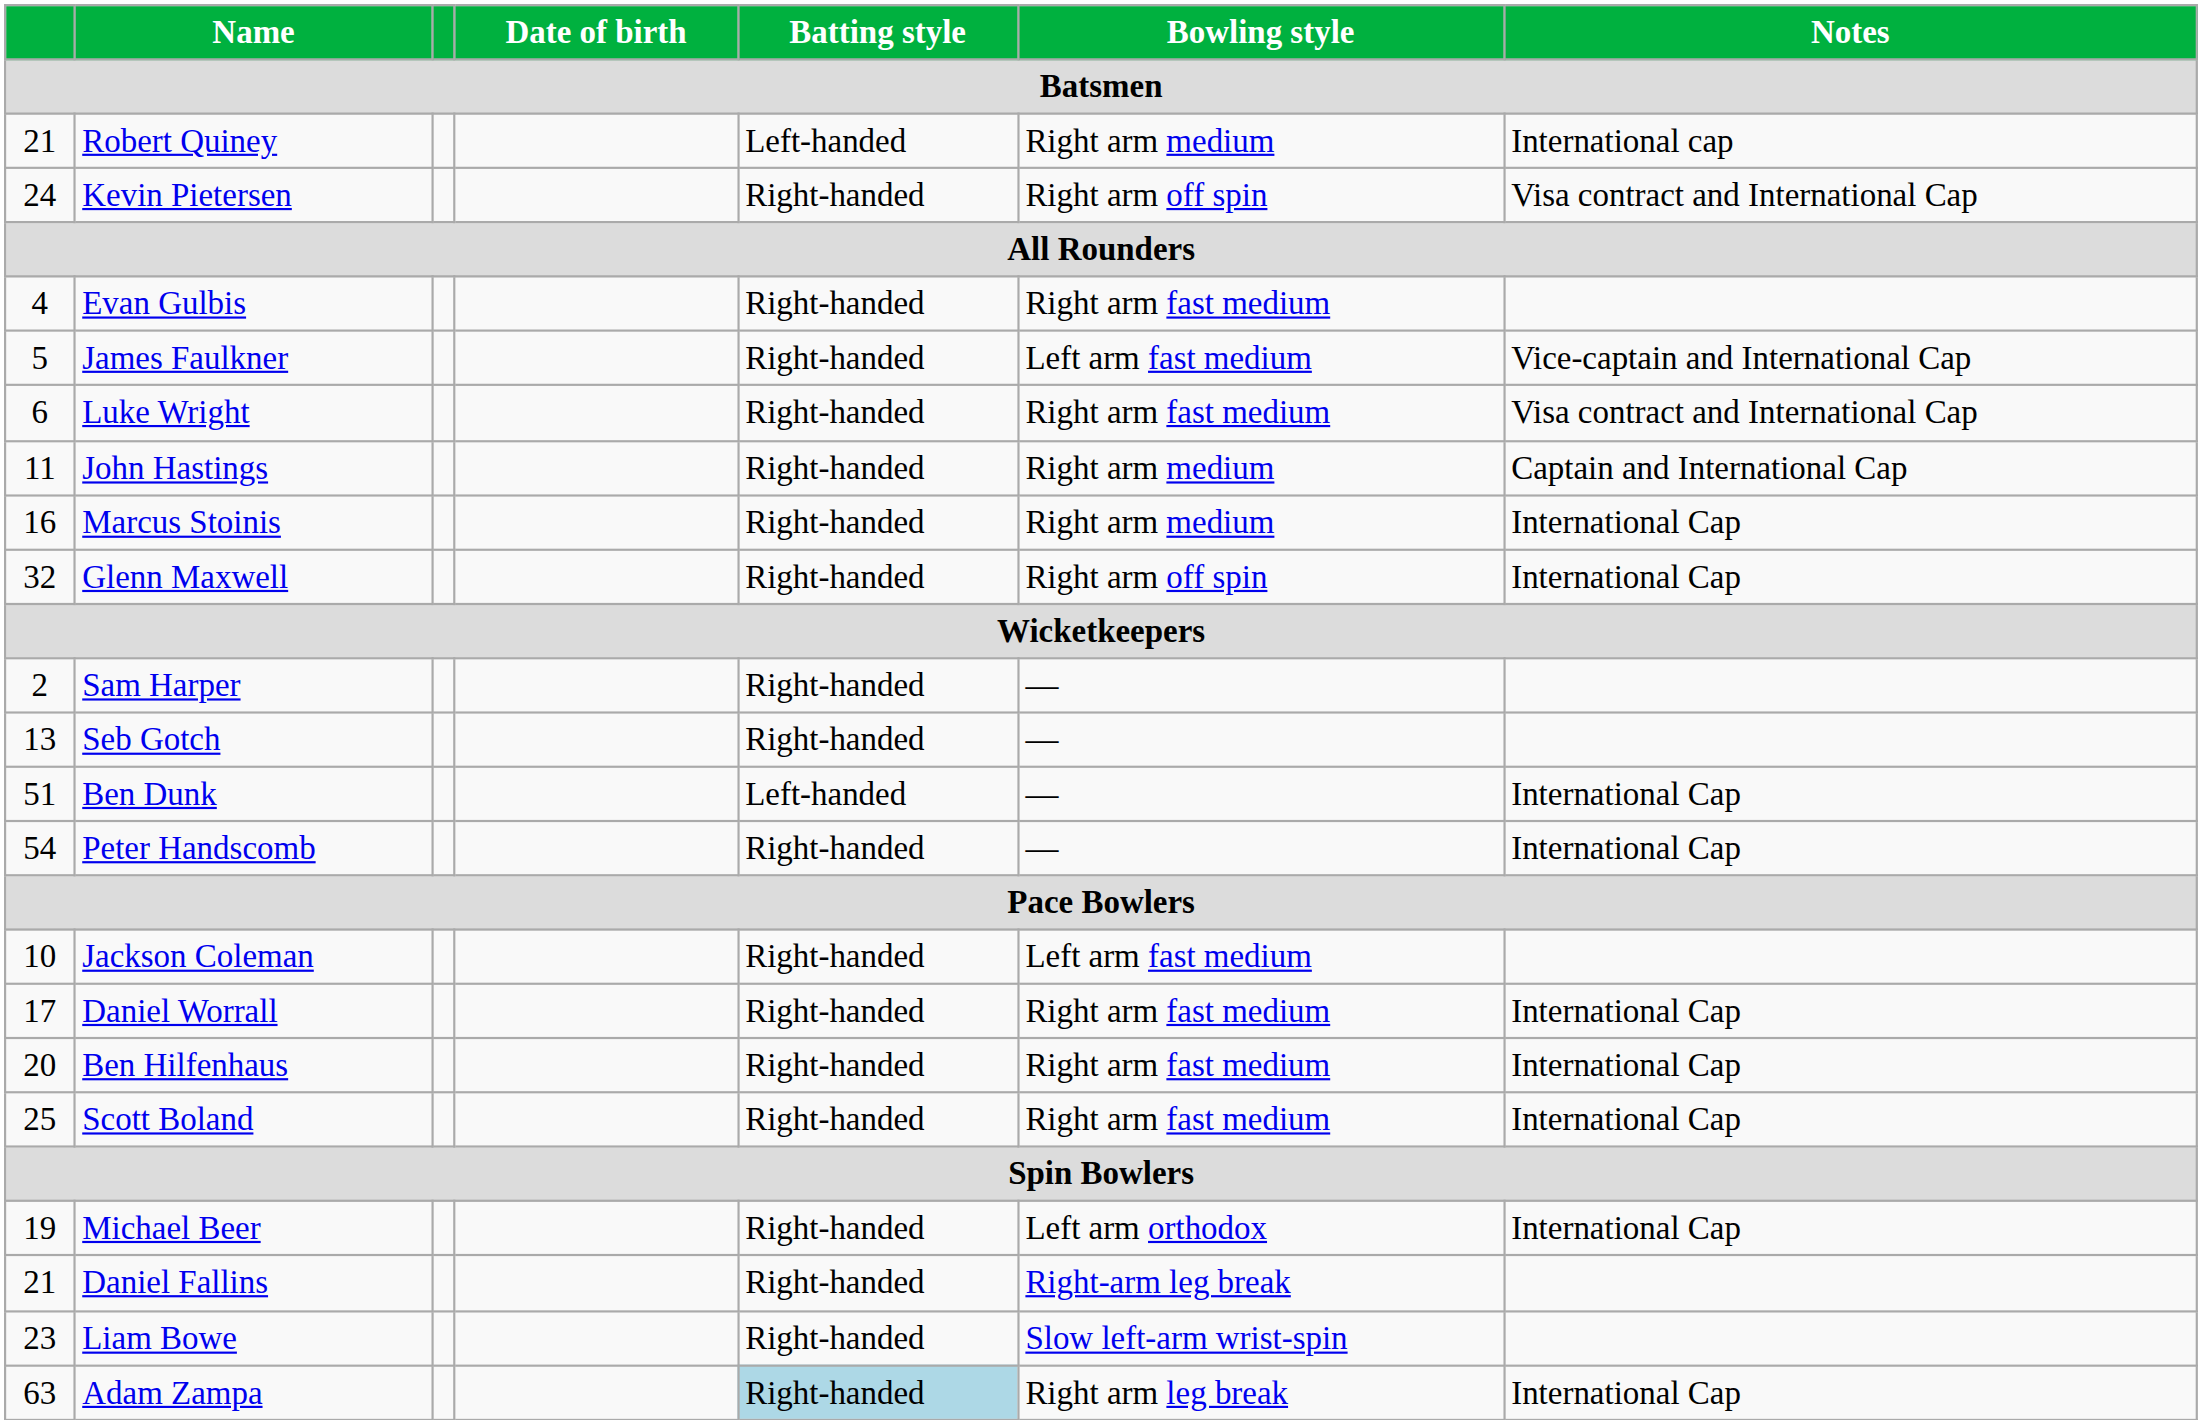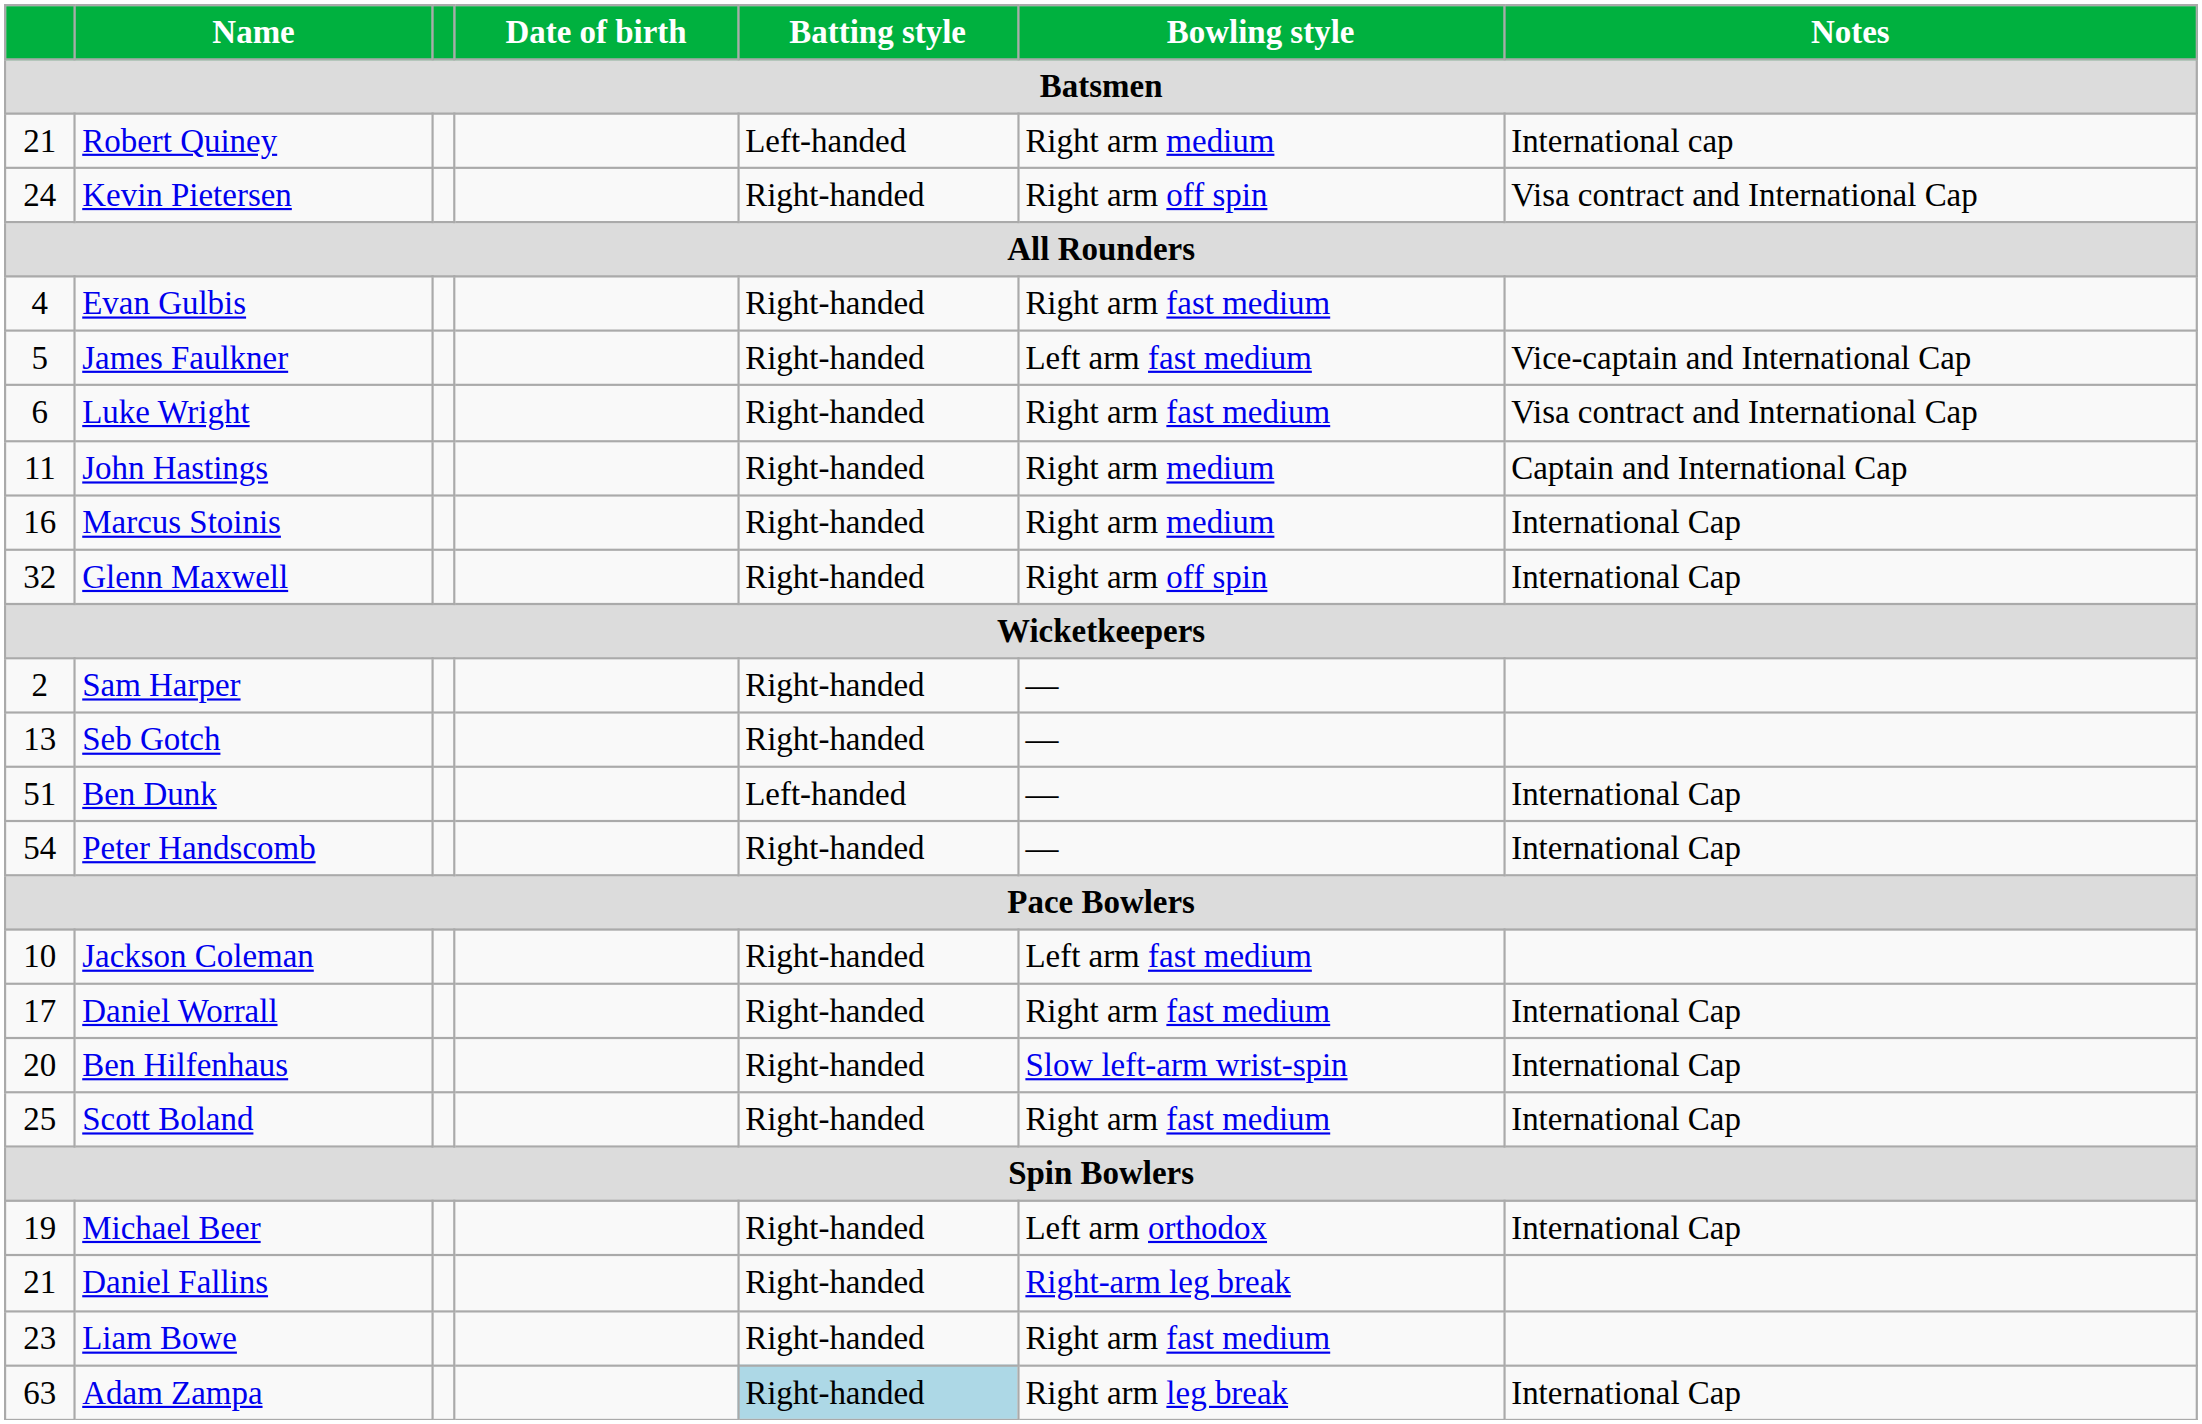(1178, 1065) Right arm fast medium -> (1186, 1065) Slow left-arm wrist-spin
(1186, 1337) Slow left-arm wrist-spin -> (1178, 1337) Right arm fast medium
